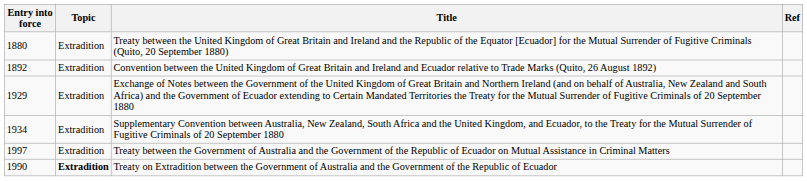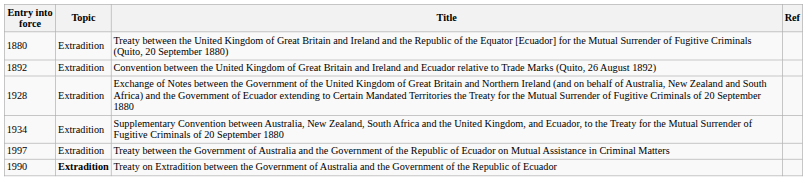(17, 95) 1929 -> (17, 95) 1928
